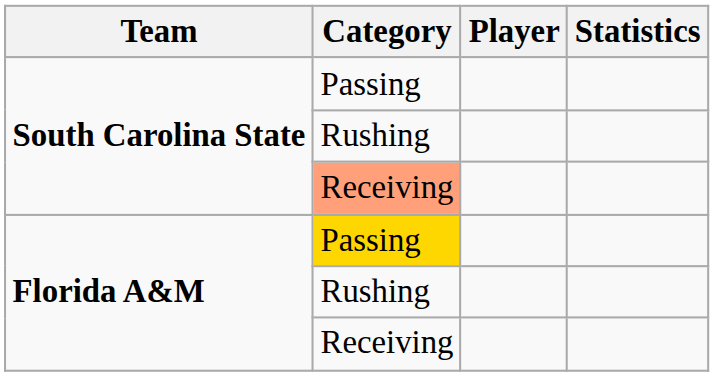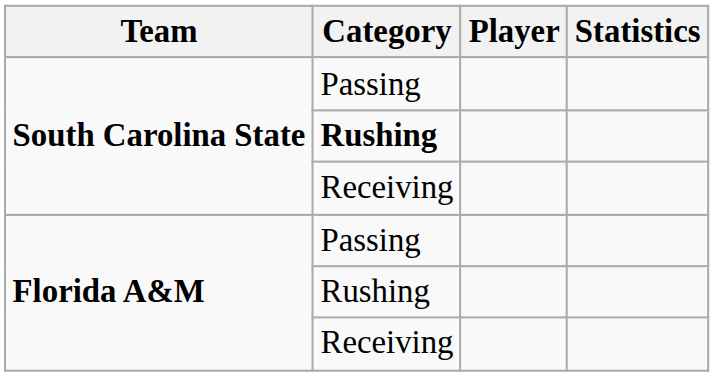(375, 135) normal -> (379, 135) bold
(387, 187) lightsalmon background -> (387, 187) no background
(371, 239) gold background -> (371, 239) no background
